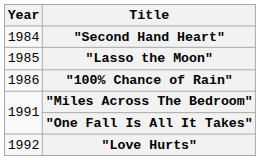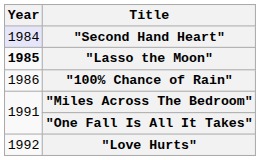(24, 37) no background -> (24, 37) lavender background
(24, 59) normal -> (24, 59) bold
